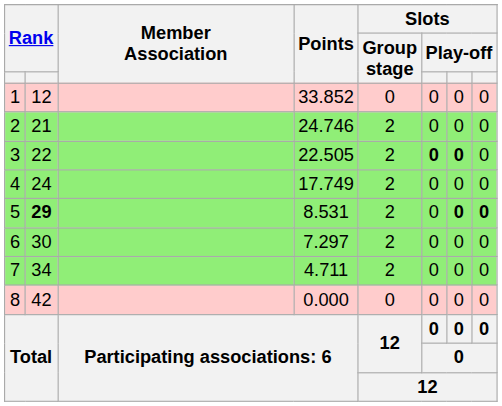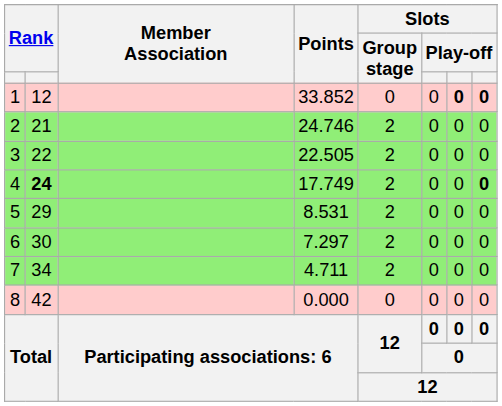(459, 97) normal -> (459, 97) bold
(484, 97) normal -> (484, 97) bold
(434, 155) bold -> (434, 155) normal
(459, 155) bold -> (459, 155) normal
(41, 184) normal -> (41, 184) bold
(484, 184) normal -> (484, 184) bold
(41, 213) bold -> (41, 213) normal
(459, 213) bold -> (459, 213) normal
(484, 213) bold -> (484, 213) normal
